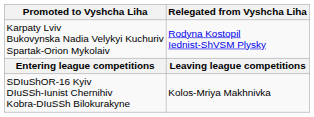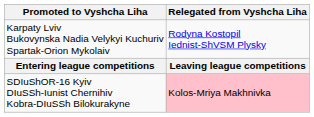(220, 93) no background -> (220, 93) pink background
